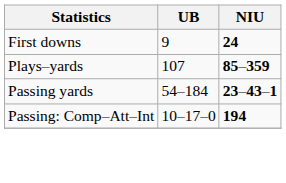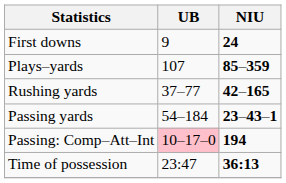+ row: (53, 91)
(189, 115) no background -> (189, 140) pink background
+ row: (68, 165)
